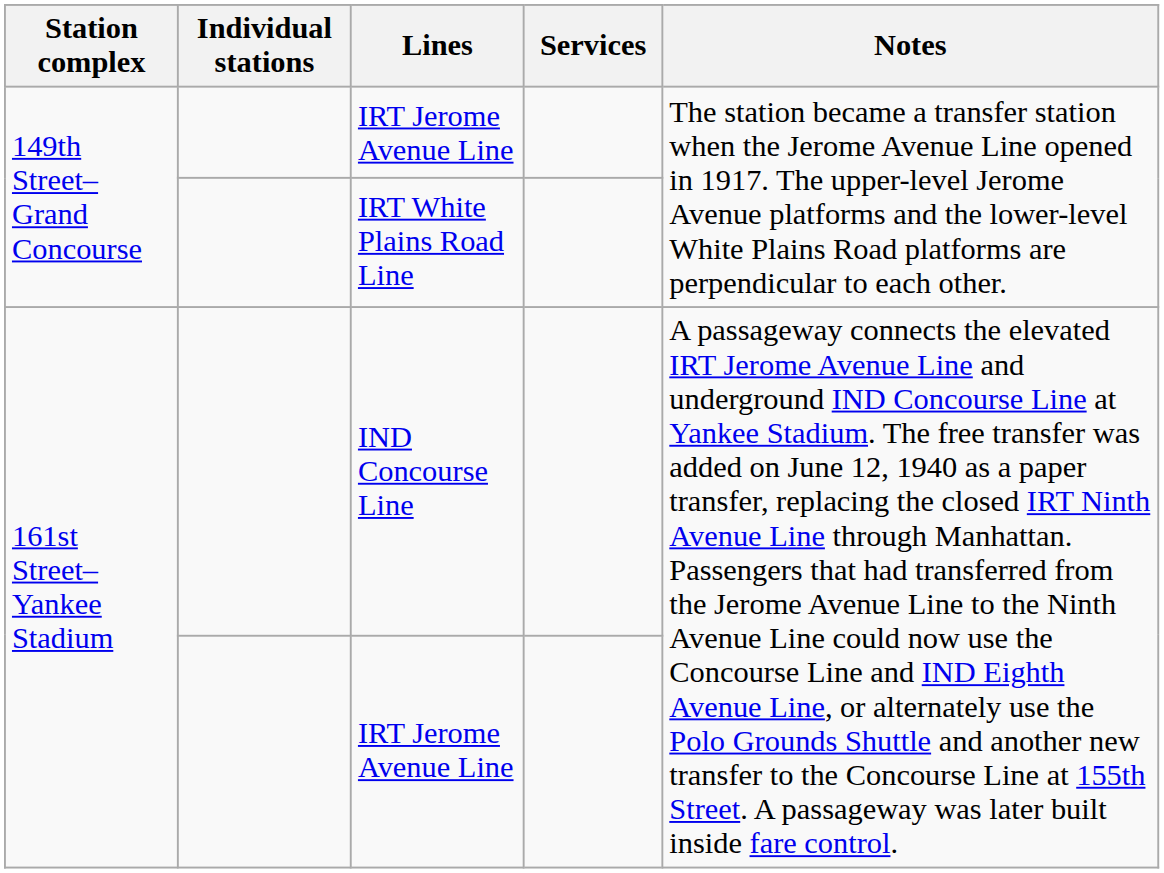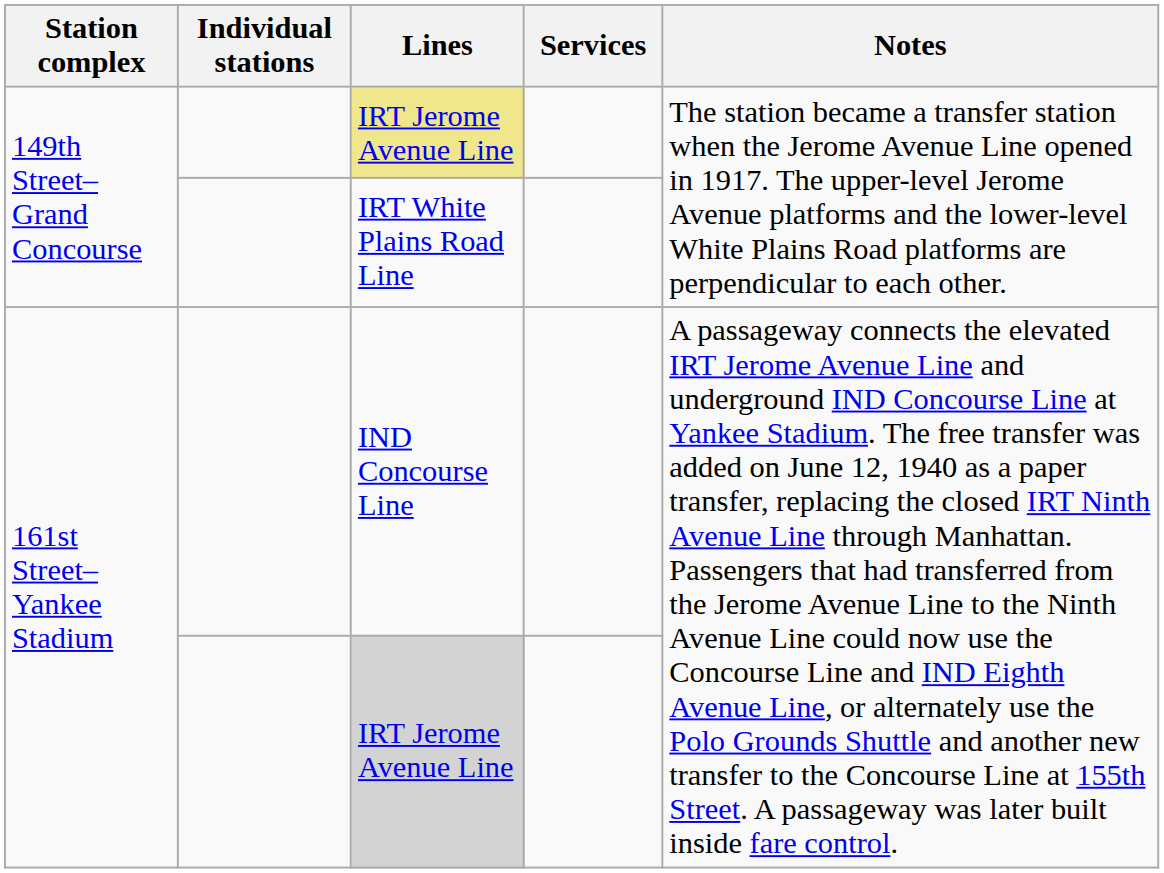(436, 132) no background -> (436, 132) khaki background
(436, 751) no background -> (436, 751) lightgrey background
